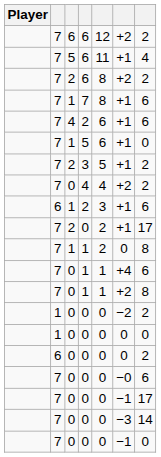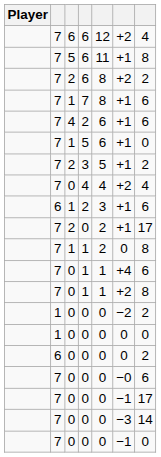(145, 36) 2 -> (145, 36) 4
(145, 57) 4 -> (145, 57) 8
(145, 185) 2 -> (145, 185) 4
